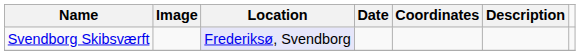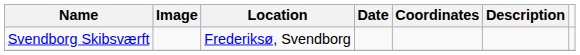(278, 38) lavender background -> (278, 38) no background
